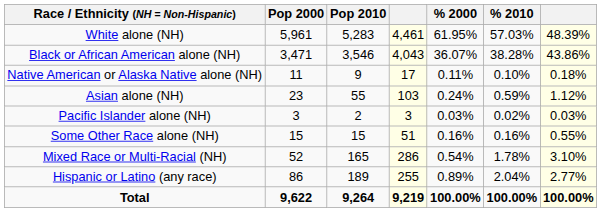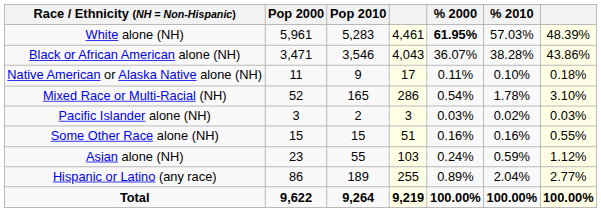(455, 34) normal -> (455, 34) bold
rows swapped: (135, 95) <-> (135, 156)
